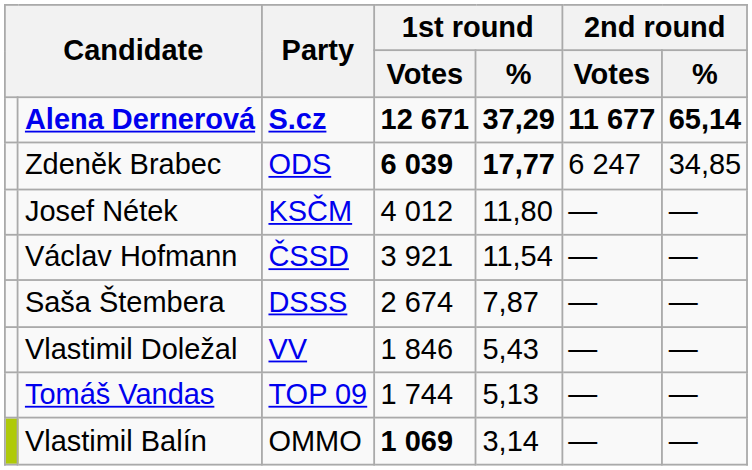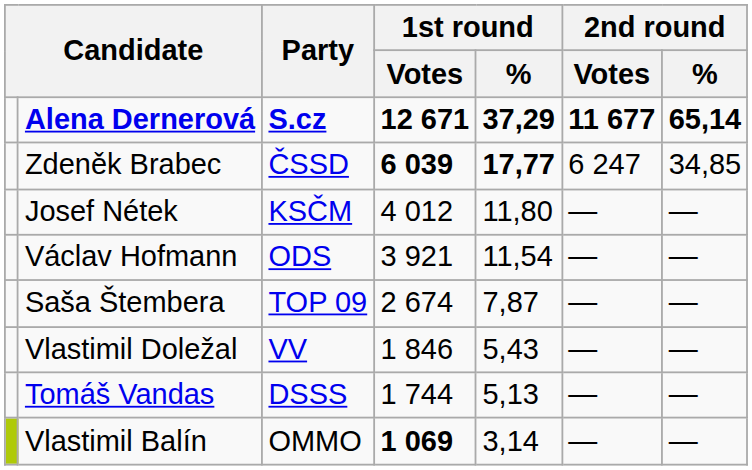(300, 165) ODS -> (309, 165) ČSSD
(309, 257) ČSSD -> (300, 257) ODS
(308, 303) DSSS -> (318, 303) TOP 09
(318, 394) TOP 09 -> (308, 394) DSSS
